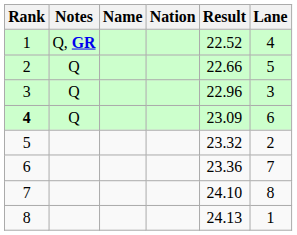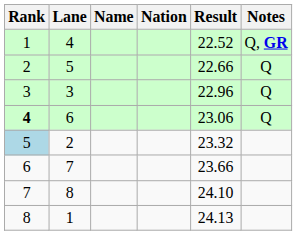columns swapped: (270, 17) <-> (74, 17)
(224, 117) 23.09 -> (216, 117) 23.06
(27, 142) no background -> (27, 142) lightblue background
(224, 167) 23.36 -> (216, 167) 23.66
